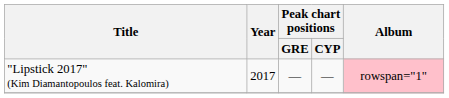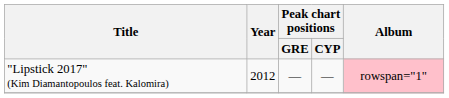(263, 75) 2017 -> (263, 75) 2012
